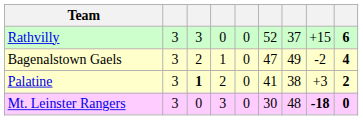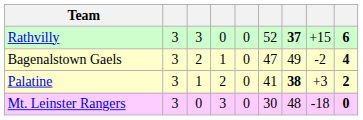(294, 37) normal -> (294, 37) bold
(199, 81) bold -> (199, 81) normal
(294, 81) normal -> (294, 81) bold
(320, 103) bold -> (320, 103) normal
